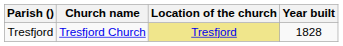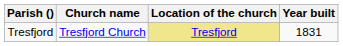(309, 32) 1828 -> (309, 32) 1831
